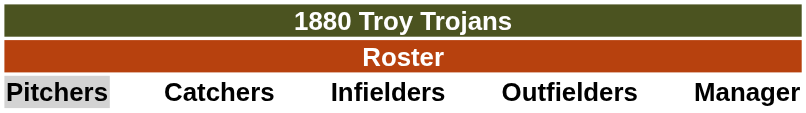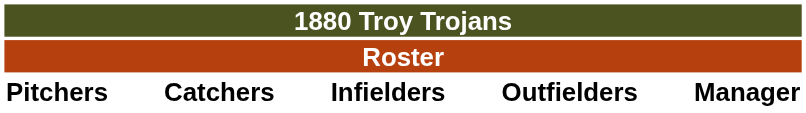(57, 92) lightgrey background -> (57, 92) no background
